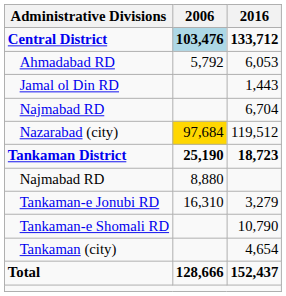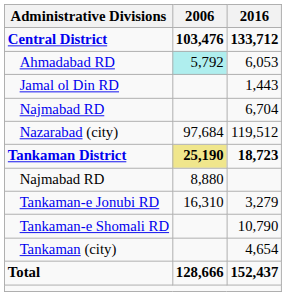(200, 39) lightblue background -> (200, 39) no background
(207, 62) no background -> (207, 62) paleturquoise background
(203, 132) gold background -> (203, 132) no background
(203, 156) no background -> (203, 156) khaki background
